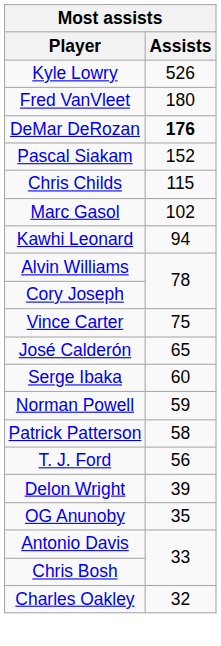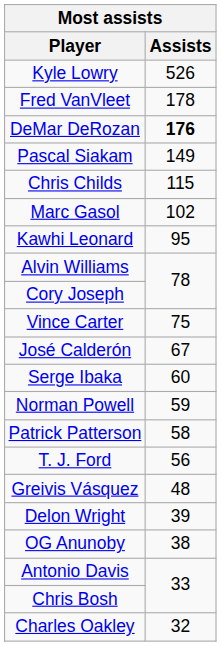(180, 101) 180 -> (180, 101) 178
(180, 156) 152 -> (180, 156) 149
(180, 239) 94 -> (180, 239) 95
(180, 350) 65 -> (180, 350) 67
+ row: (75, 488)
(180, 516) 35 -> (180, 543) 38
